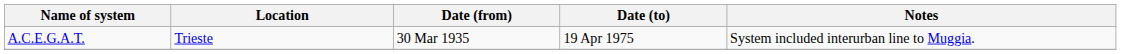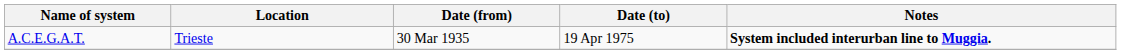(852, 37) normal -> (861, 37) bold
